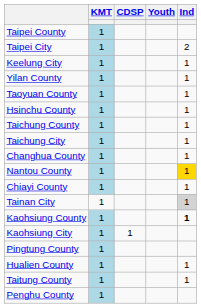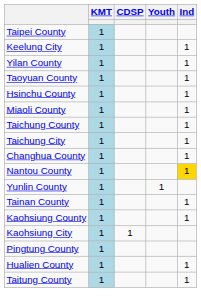- row: (29, 47)
+ row: (36, 109)
+ row: (37, 187)
- row: (37, 187)
+ row: (38, 202)
- row: (31, 202)
(187, 217) bold -> (187, 217) normal
- row: (40, 295)
